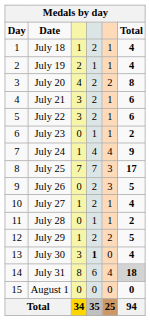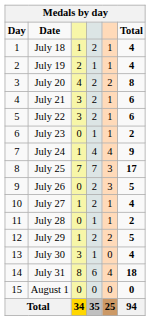(94, 255) bold -> (94, 255) normal
(132, 272) lightgrey background -> (132, 272) no background
